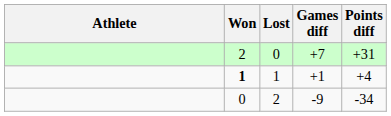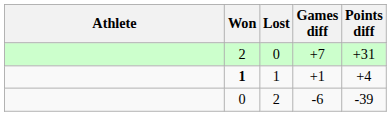(317, 99) -9 -> (317, 99) -6
(364, 99) -34 -> (364, 99) -39
